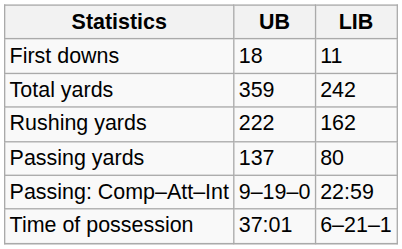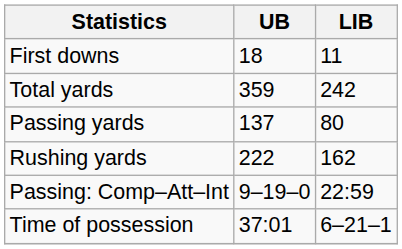rows swapped: (78, 123) <-> (77, 157)
